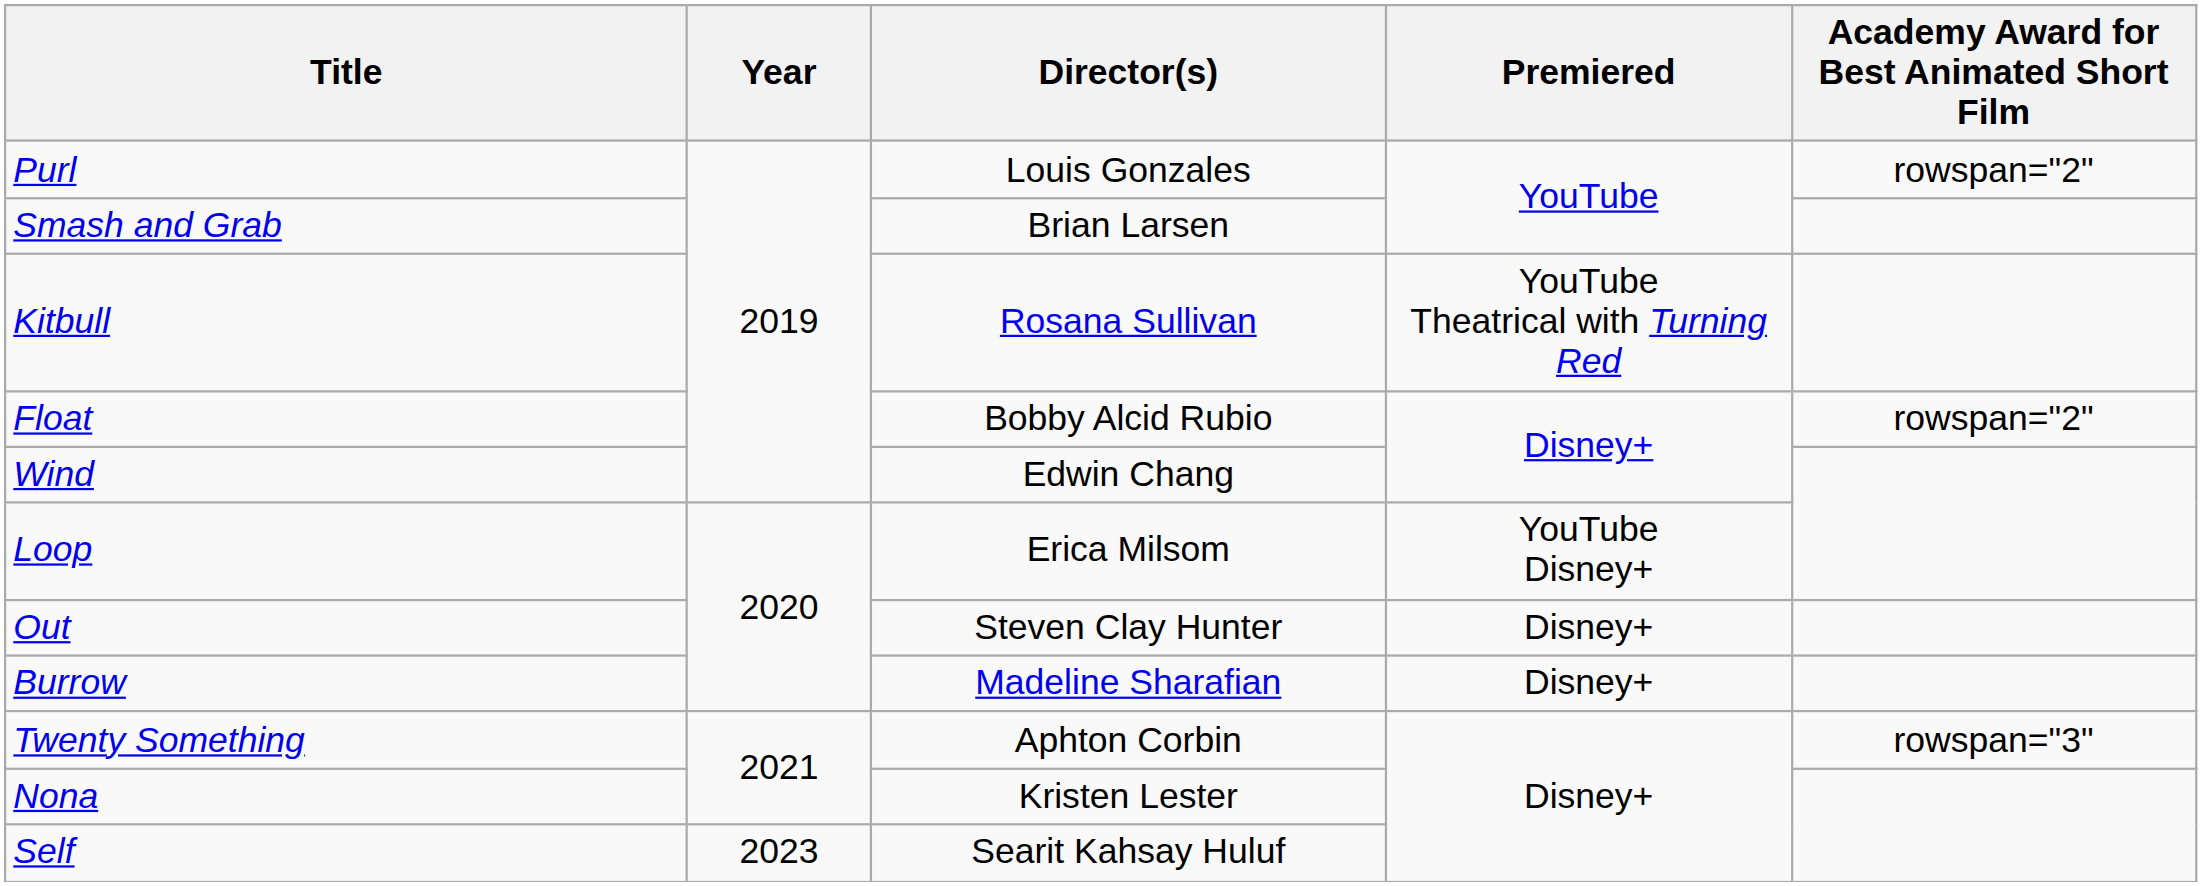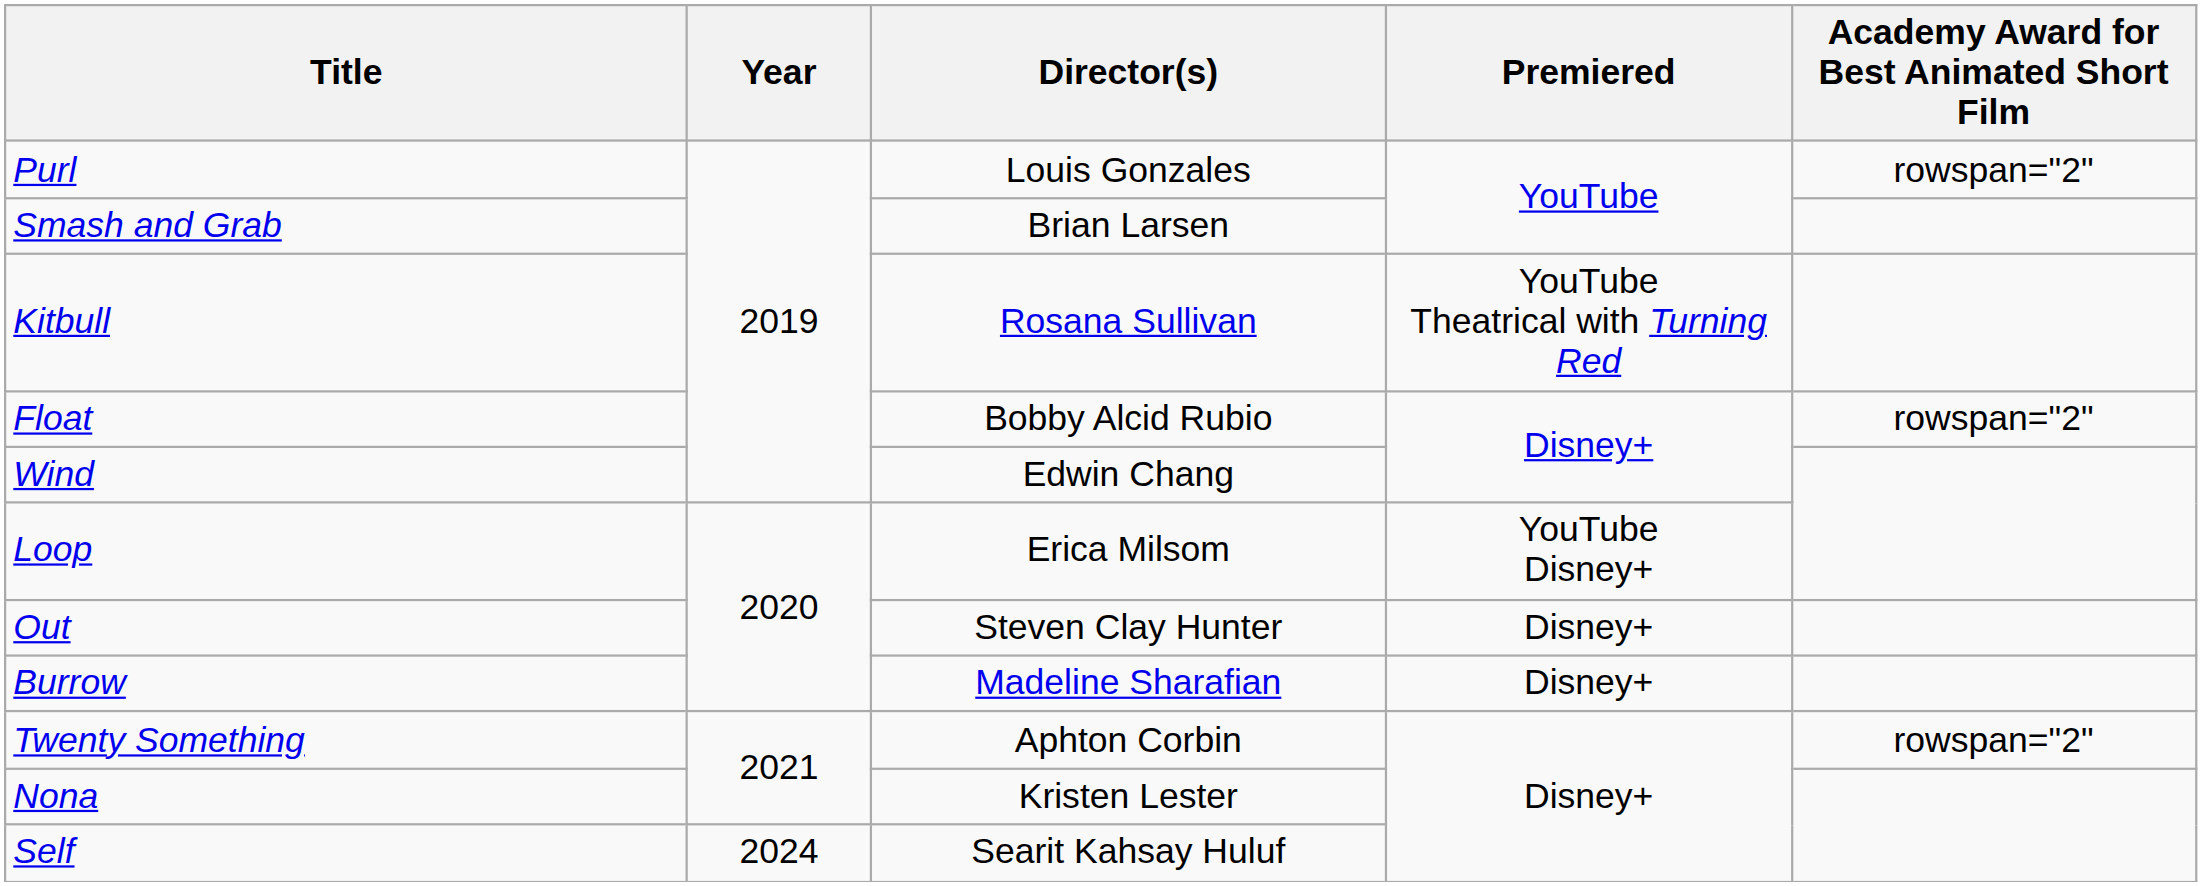(1994, 739) rowspan="3" -> (1994, 739) rowspan="2"
(779, 852) 2023 -> (779, 852) 2024
